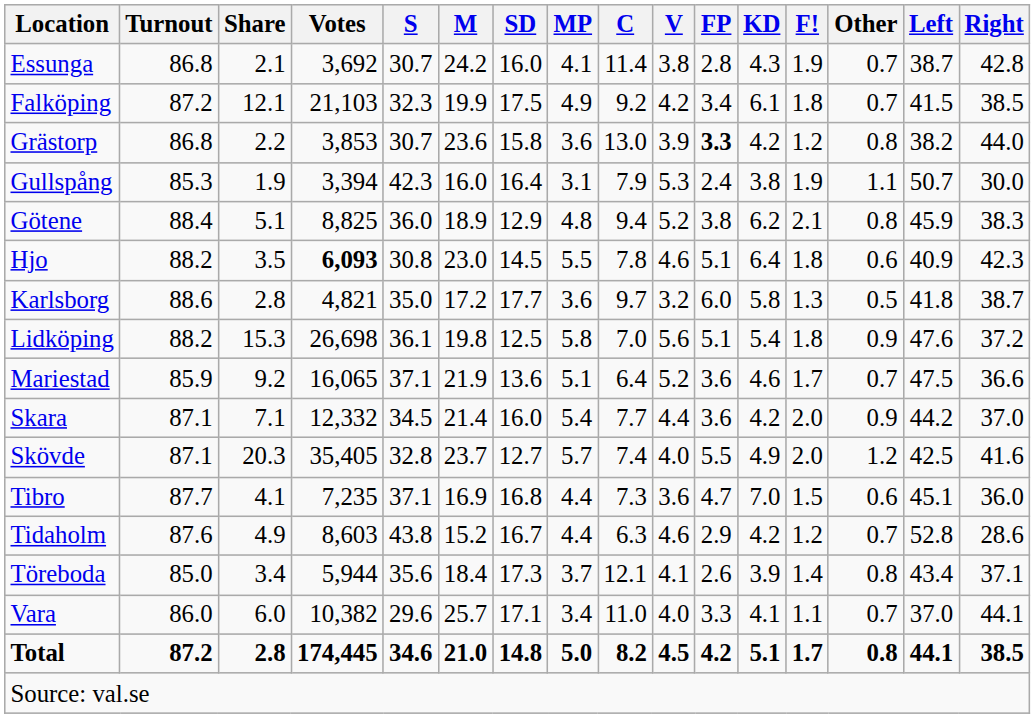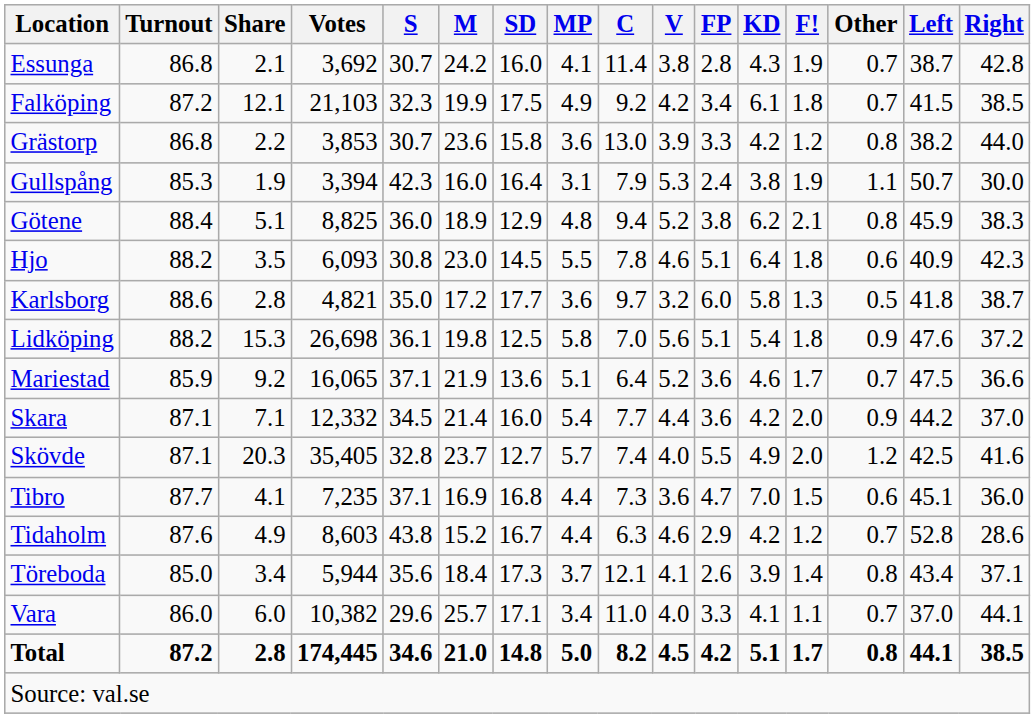(716, 142) bold -> (716, 142) normal
(350, 260) bold -> (350, 260) normal
